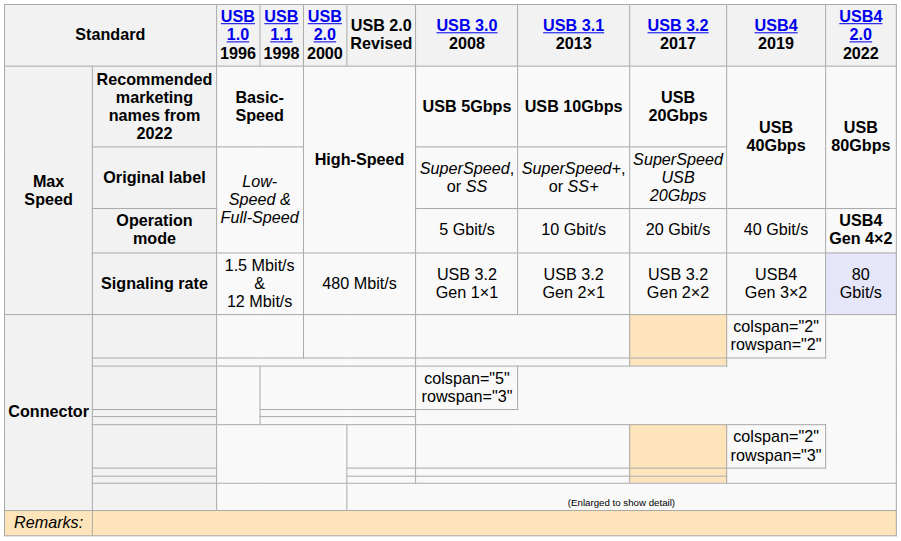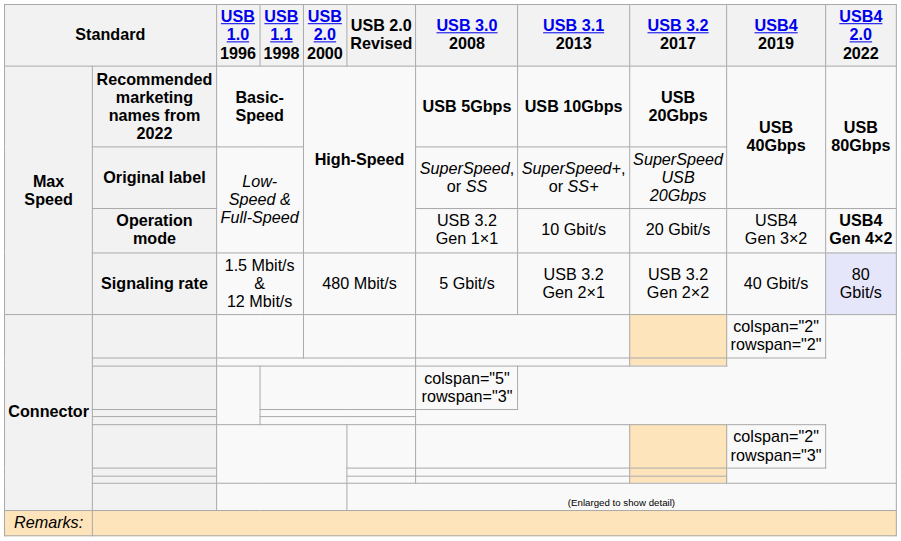(467, 230) 5 Gbit/s -> (467, 230) USB 3.2 Gen 1×1
(776, 230) 40 Gbit/s -> (776, 230) USB4 Gen 3×2
(467, 283) USB 3.2 Gen 1×1 -> (467, 283) 5 Gbit/s
(776, 283) USB4 Gen 3×2 -> (776, 283) 40 Gbit/s
